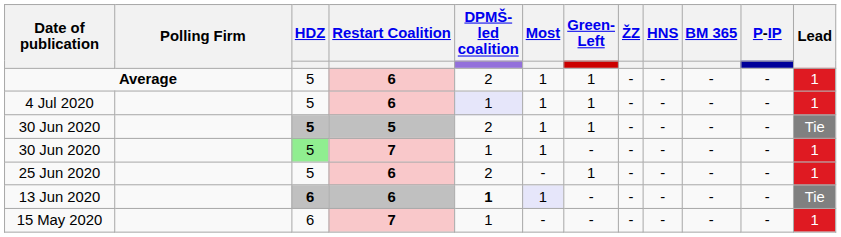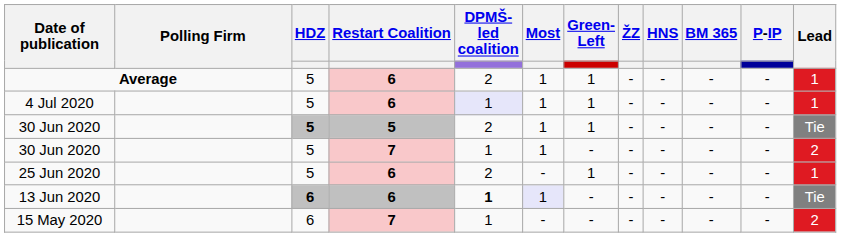(310, 150) lightgreen background -> (310, 150) no background
(815, 150) 1 -> (815, 150) 2
(815, 221) 1 -> (815, 221) 2
